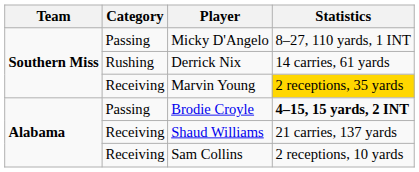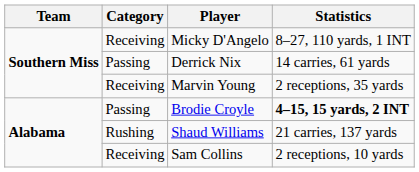(128, 39) Passing -> (135, 39) Receiving
(130, 62) Rushing -> (128, 62) Passing
(339, 85) gold background -> (339, 85) no background
(135, 132) Receiving -> (130, 132) Rushing
